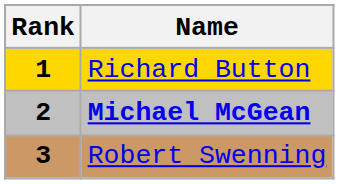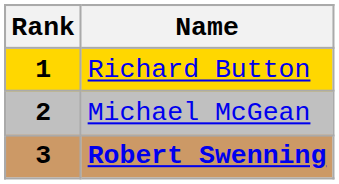(199, 113) bold -> (199, 113) normal
(207, 156) normal -> (207, 156) bold
